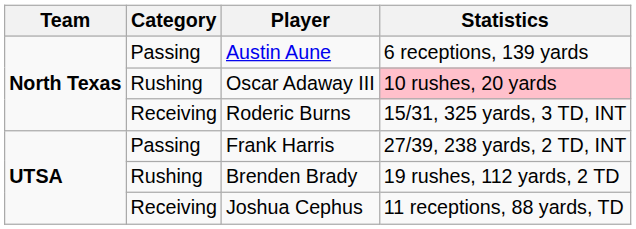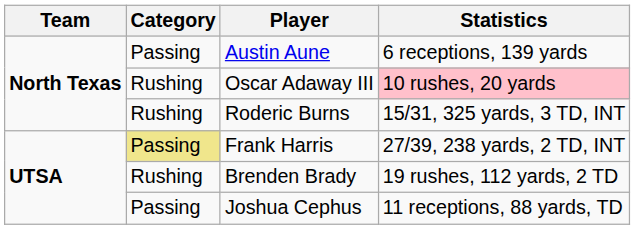(174, 114) Receiving -> (167, 114) Rushing
(166, 145) no background -> (166, 145) khaki background
(174, 208) Receiving -> (166, 208) Passing
